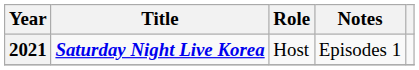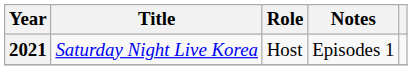(160, 49) bold -> (157, 49) normal
